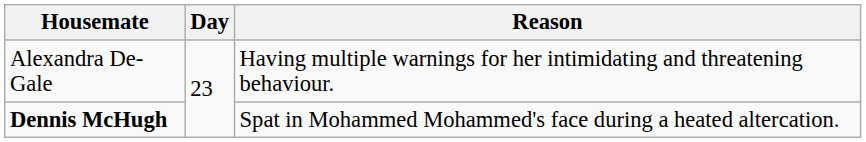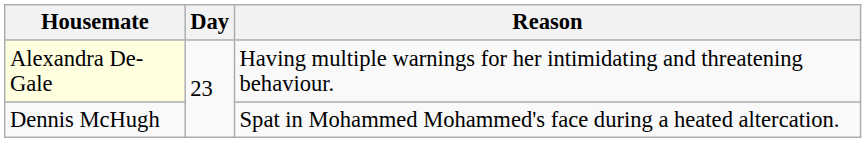(77, 70) no background -> (77, 70) lightyellow background
(89, 119) bold -> (85, 119) normal
